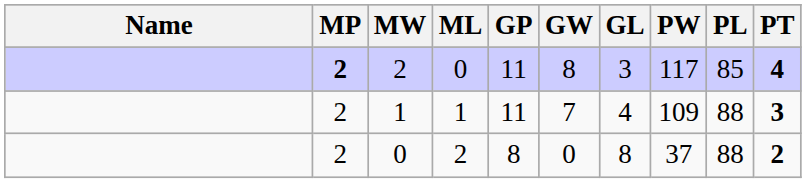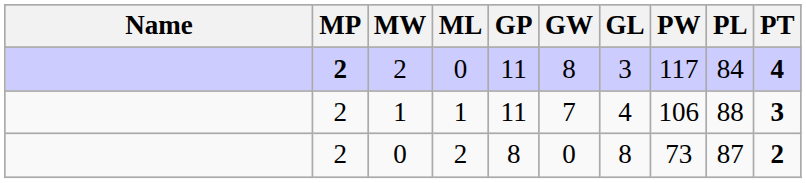(730, 68) 85 -> (730, 68) 84
(679, 111) 109 -> (679, 111) 106
(679, 154) 37 -> (679, 154) 73
(730, 154) 88 -> (730, 154) 87
